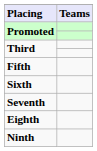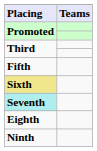(19, 84) no background -> (19, 84) khaki background
(26, 102) no background -> (26, 102) paleturquoise background
